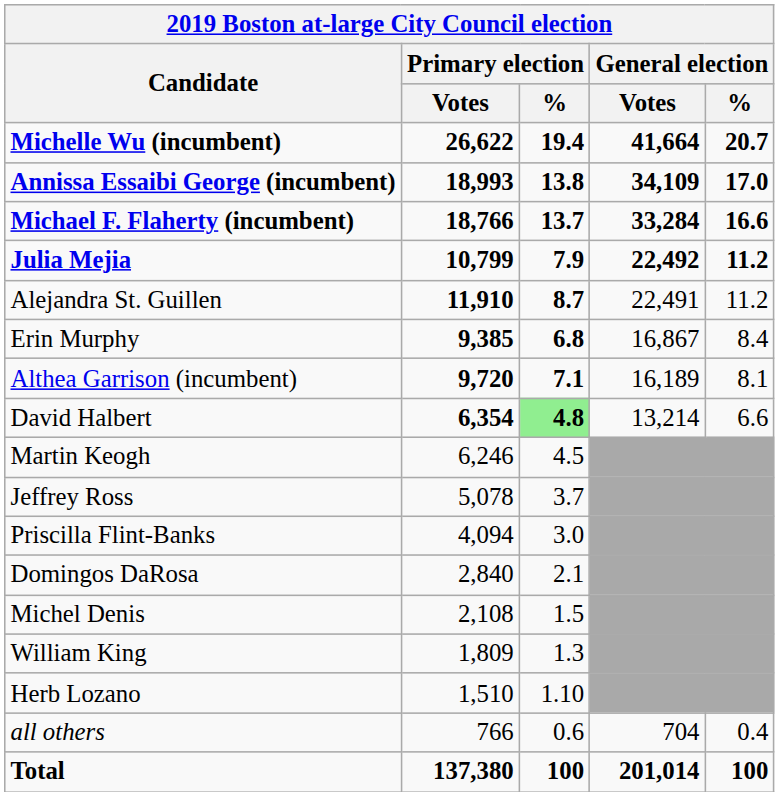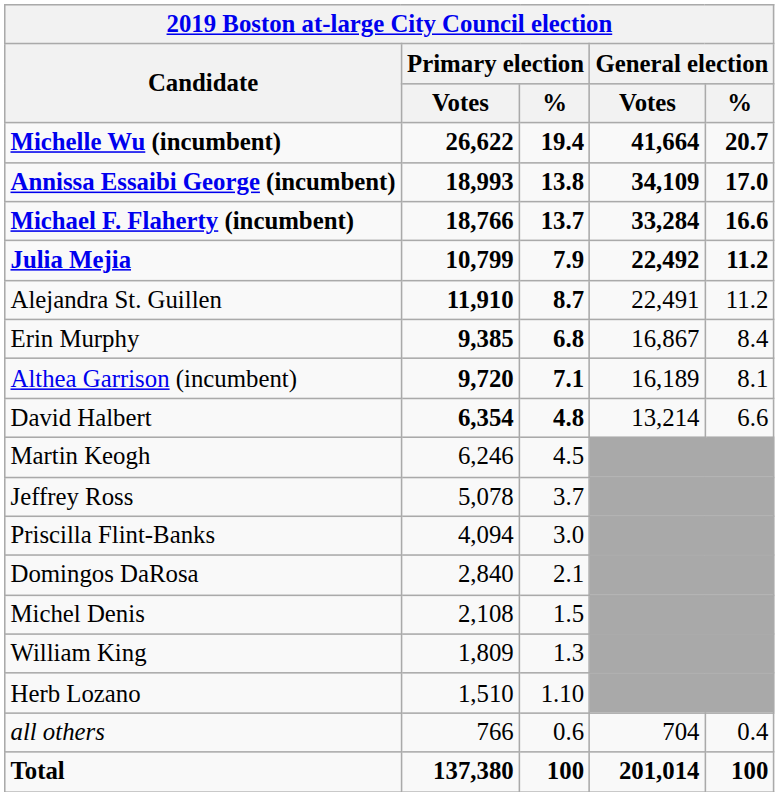(569, 417) lightgreen background -> (569, 417) no background
